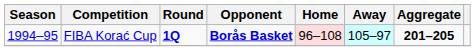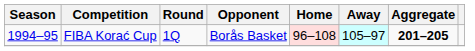(171, 35) bold -> (171, 35) normal
(251, 35) bold -> (248, 35) normal
